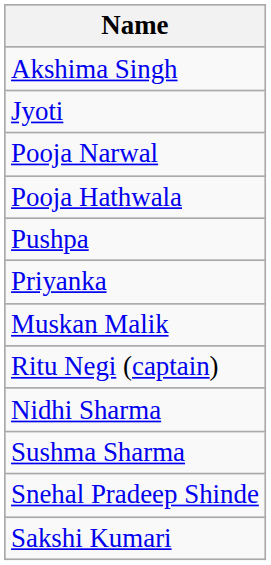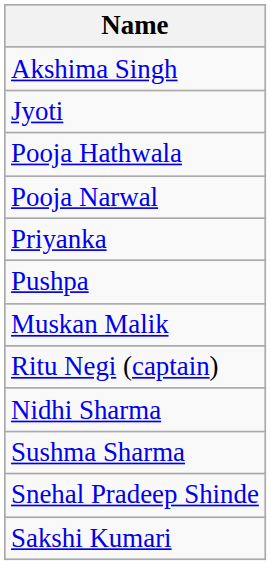(85, 153) Pooja Narwal -> (97, 153) Pooja Hathwala
(97, 196) Pooja Hathwala -> (85, 196) Pooja Narwal
(50, 238) Pushpa -> (59, 238) Priyanka
(59, 281) Priyanka -> (50, 281) Pushpa
